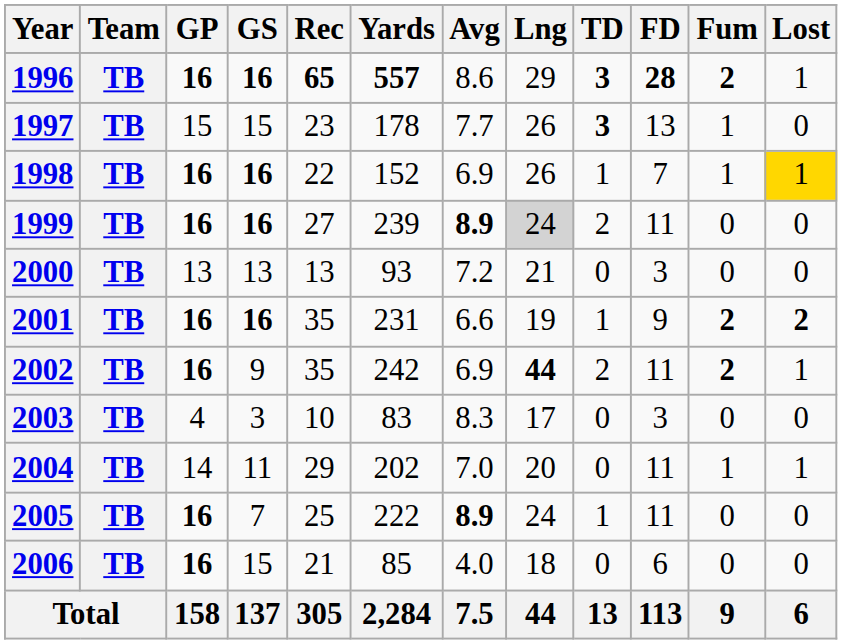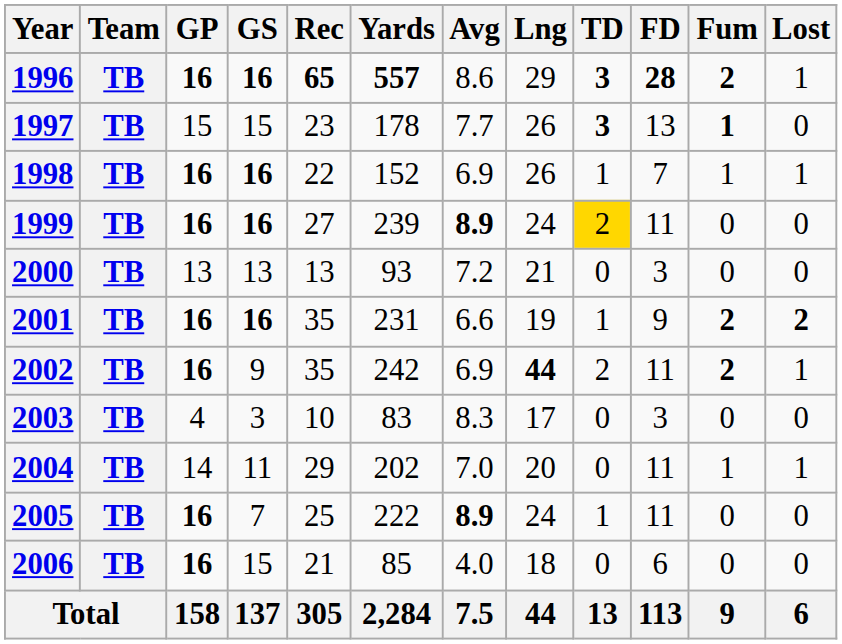(727, 126) normal -> (727, 126) bold
(801, 175) gold background -> (801, 175) no background
(540, 223) lightgrey background -> (540, 223) no background
(602, 223) no background -> (602, 223) gold background
